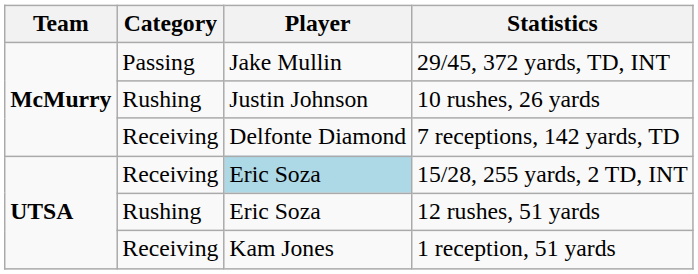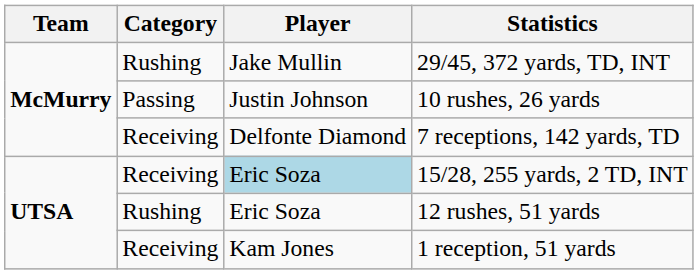(159, 61) Passing -> (162, 61) Rushing
(162, 99) Rushing -> (159, 99) Passing
